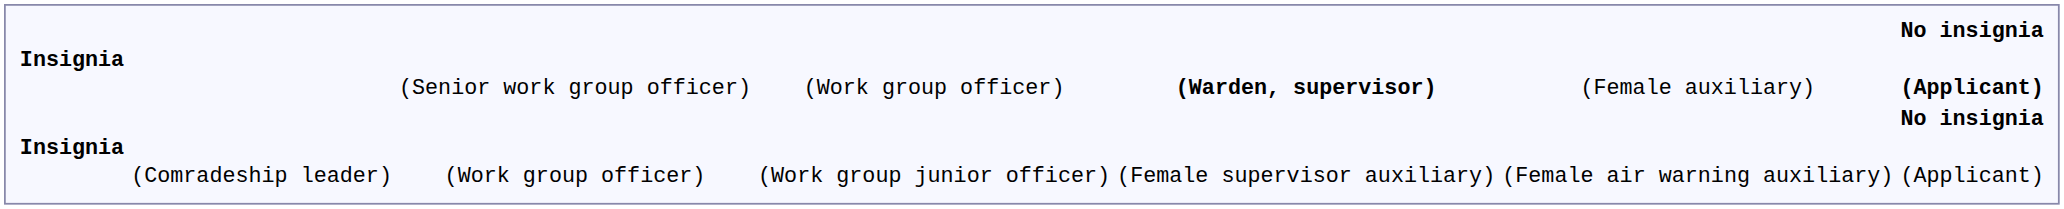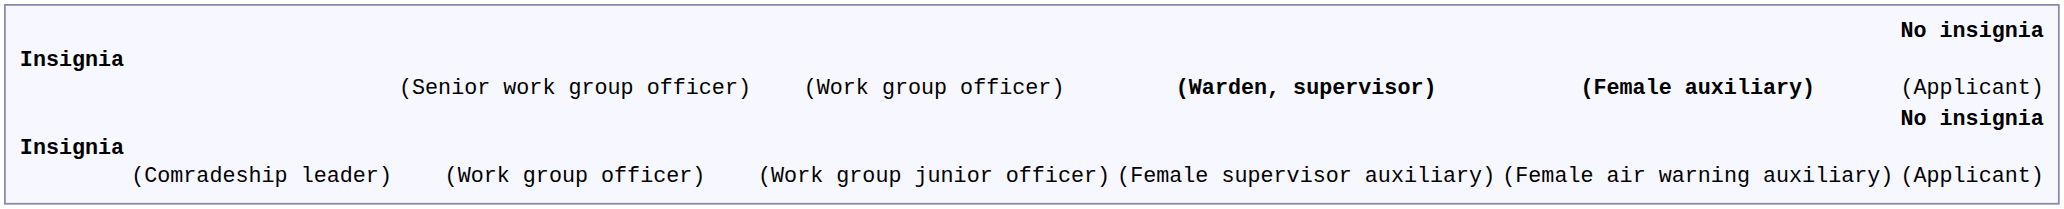(1698, 88) normal -> (1698, 88) bold
(1972, 88) bold -> (1972, 88) normal
